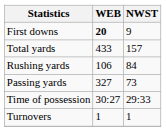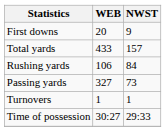(101, 31) bold -> (101, 31) normal
rows swapped: (29, 117) <-> (49, 100)
